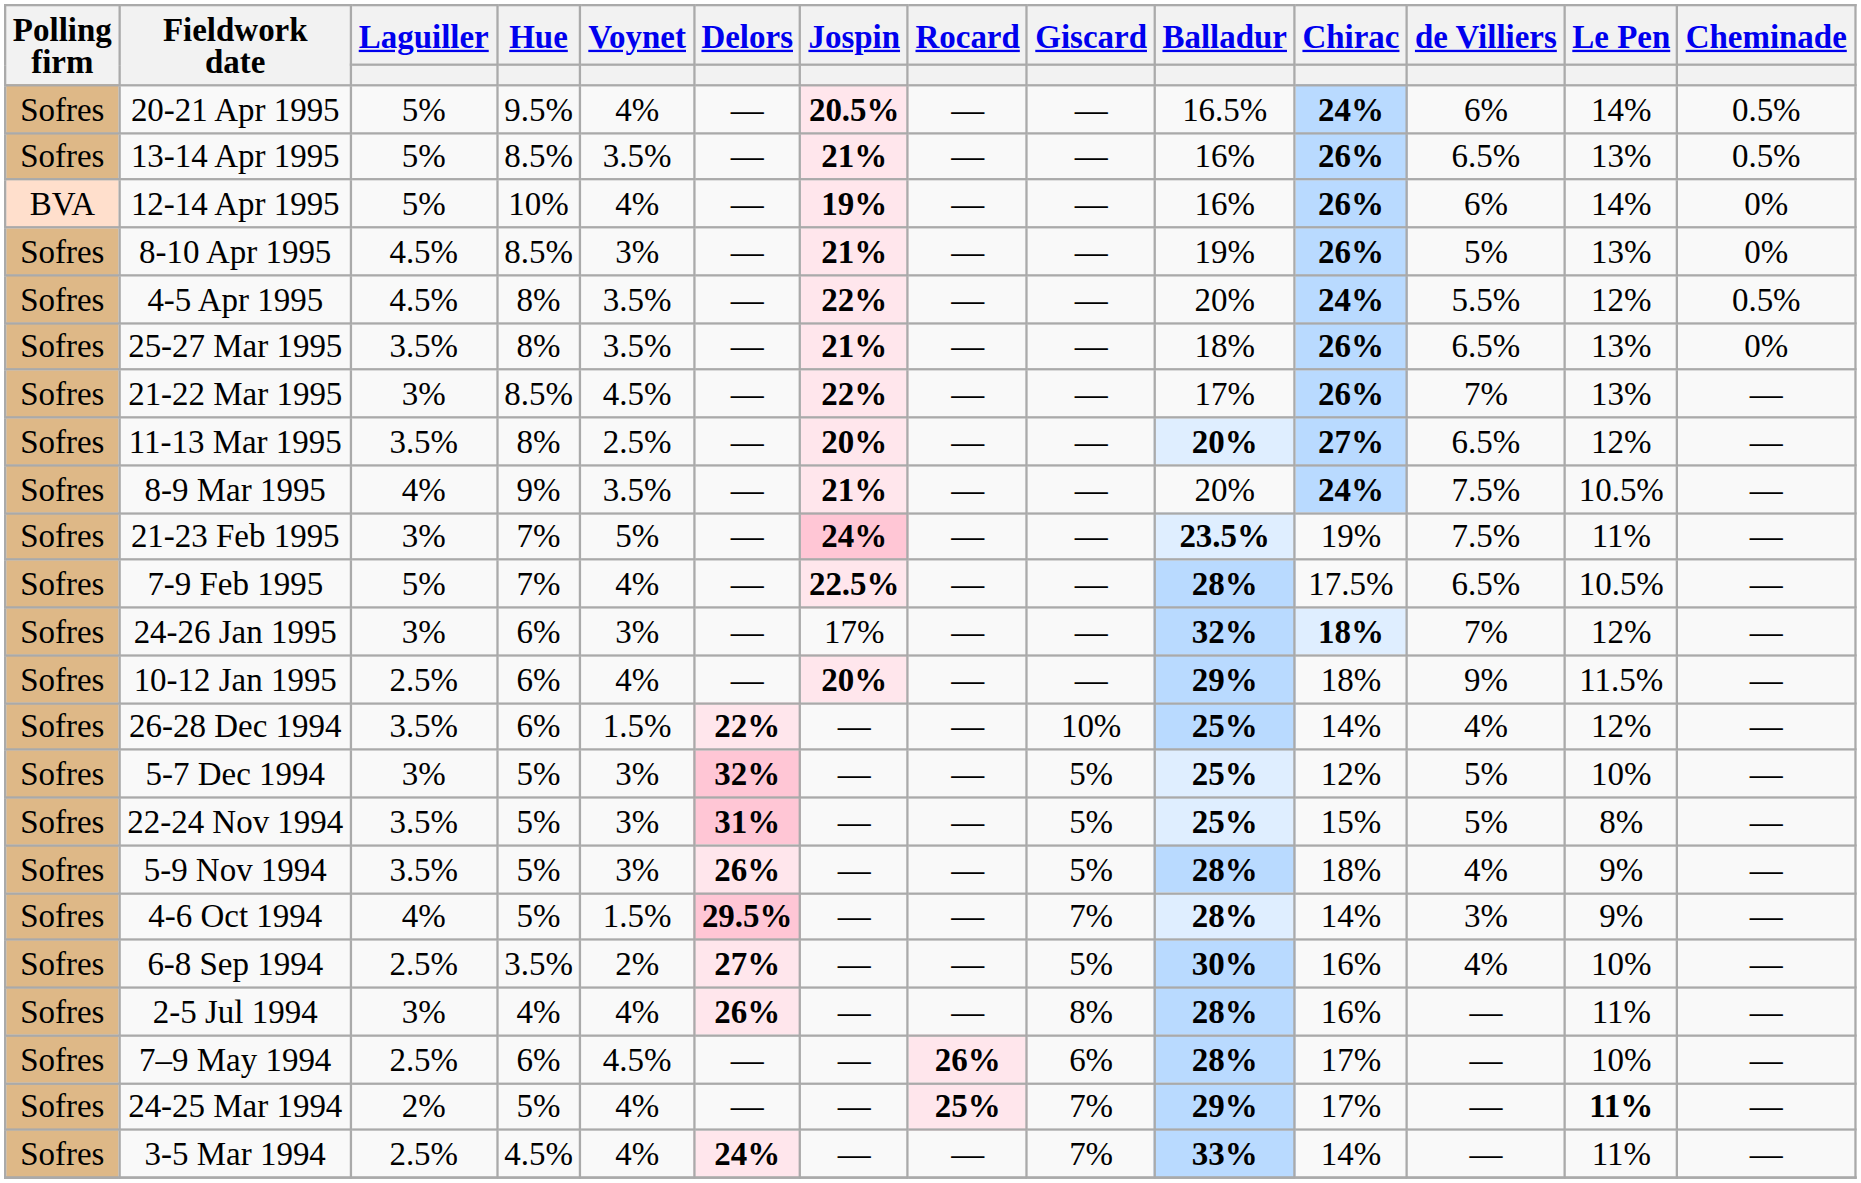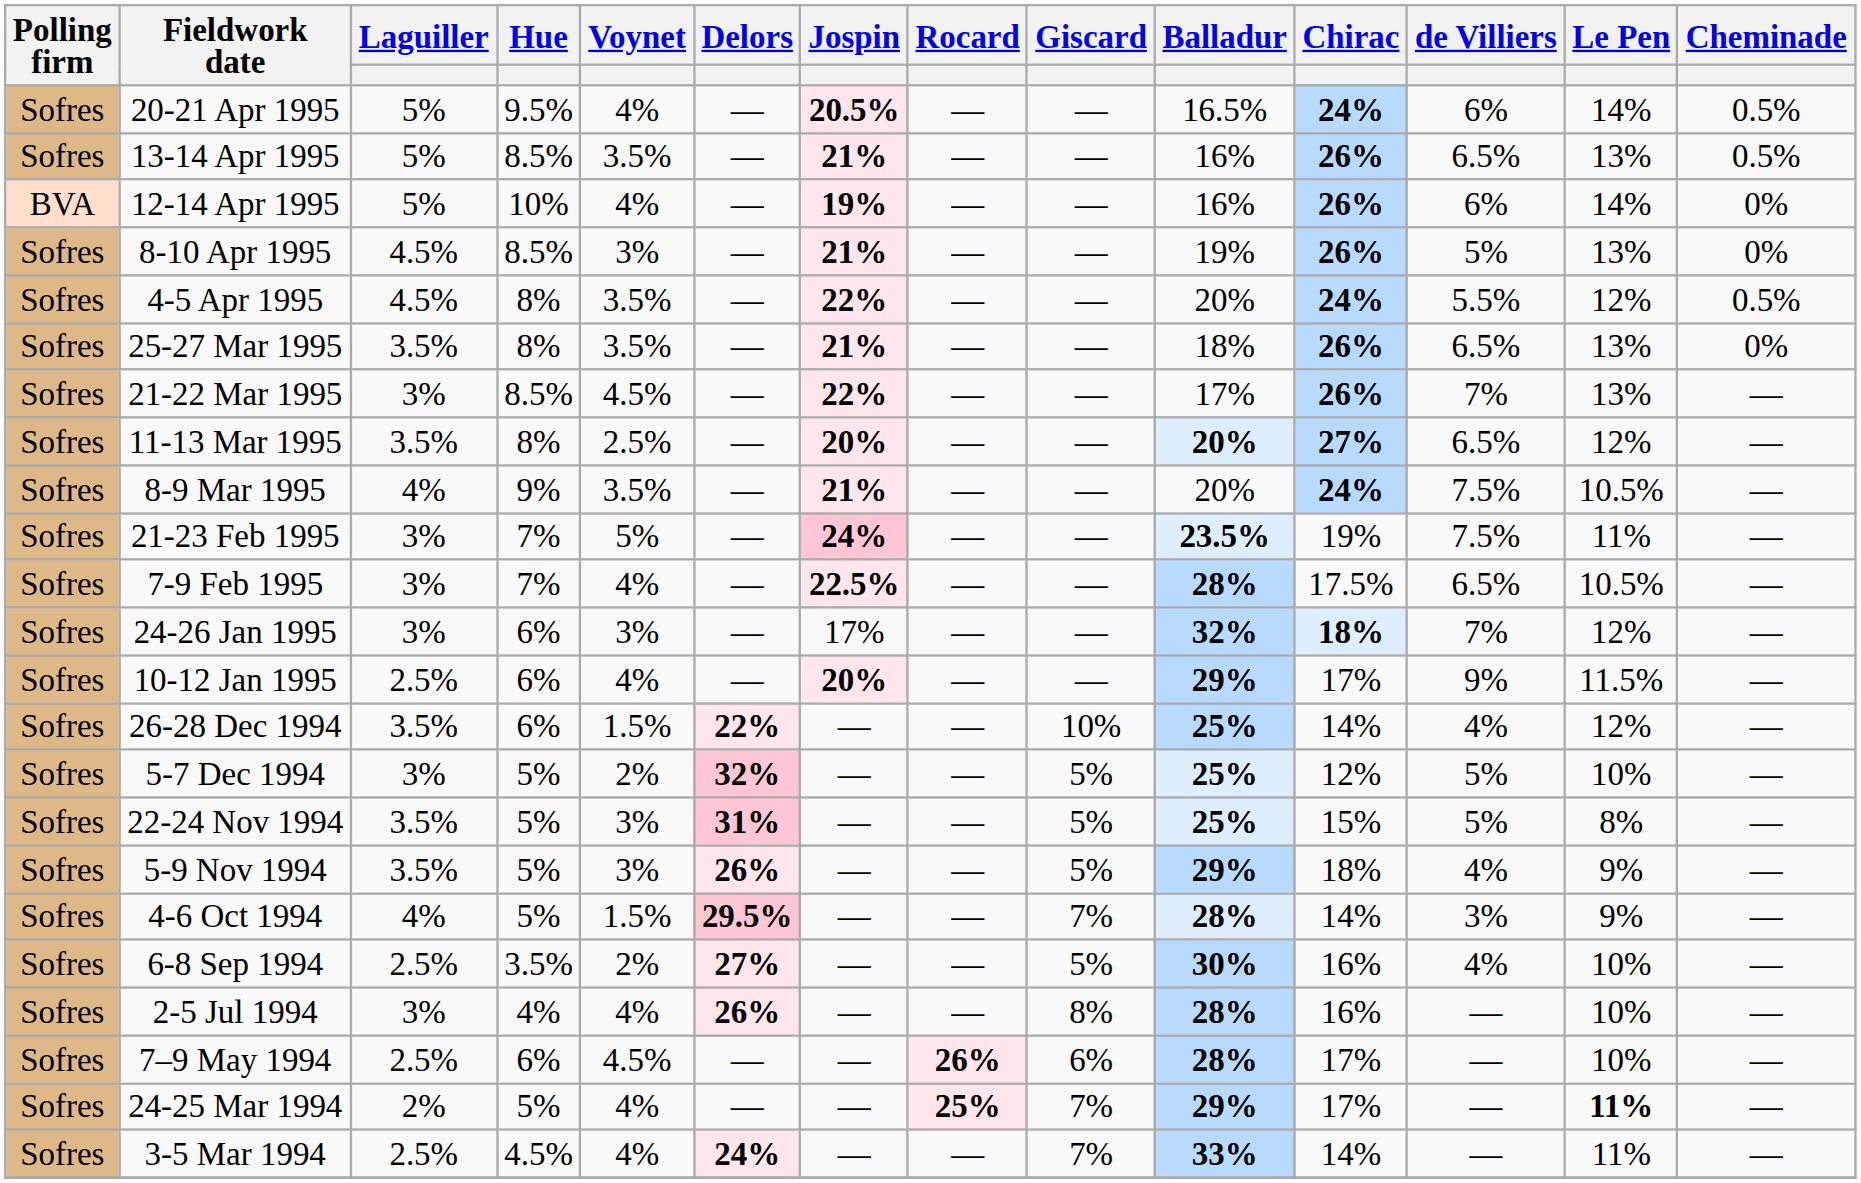(424, 584) 5% -> (424, 584) 3%
(1351, 679) 18% -> (1351, 679) 17%
(637, 774) 3% -> (637, 774) 2%
(1225, 869) 28% -> (1225, 869) 29%
(1621, 1012) 11% -> (1621, 1012) 10%
